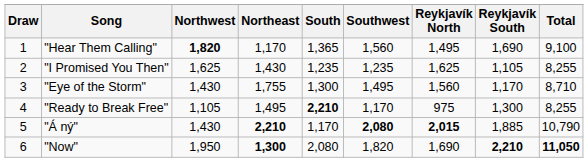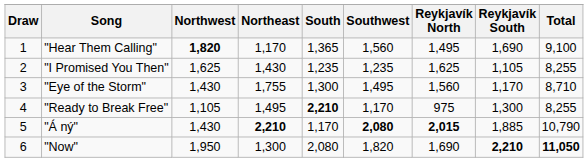(270, 147) bold -> (270, 147) normal
